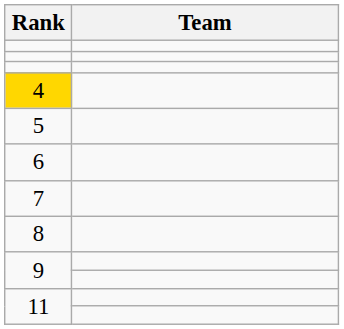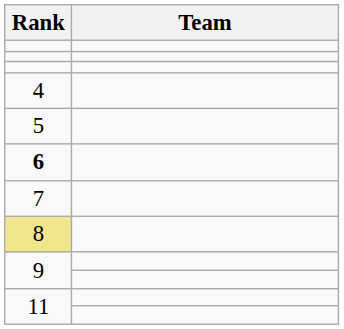(38, 89) gold background -> (38, 89) no background
(38, 162) normal -> (38, 162) bold
(38, 234) no background -> (38, 234) khaki background
